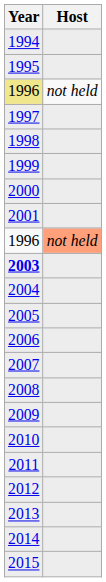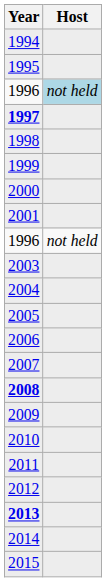(24, 91) khaki background -> (24, 91) no background
(72, 91) no background -> (72, 91) lightblue background
(24, 116) normal -> (24, 116) bold
(72, 240) lightsalmon background -> (72, 240) no background
(24, 265) bold -> (24, 265) normal
(24, 389) normal -> (24, 389) bold
(24, 514) normal -> (24, 514) bold
